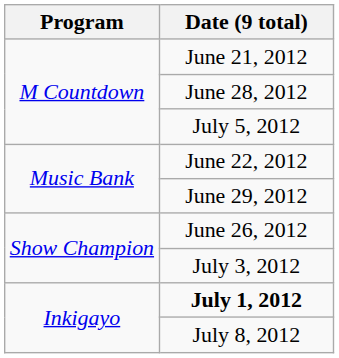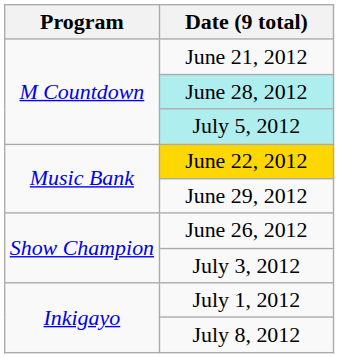(246, 91) no background -> (246, 91) paleturquoise background
(246, 126) no background -> (246, 126) paleturquoise background
(246, 160) no background -> (246, 160) gold background
(246, 299) bold -> (246, 299) normal
